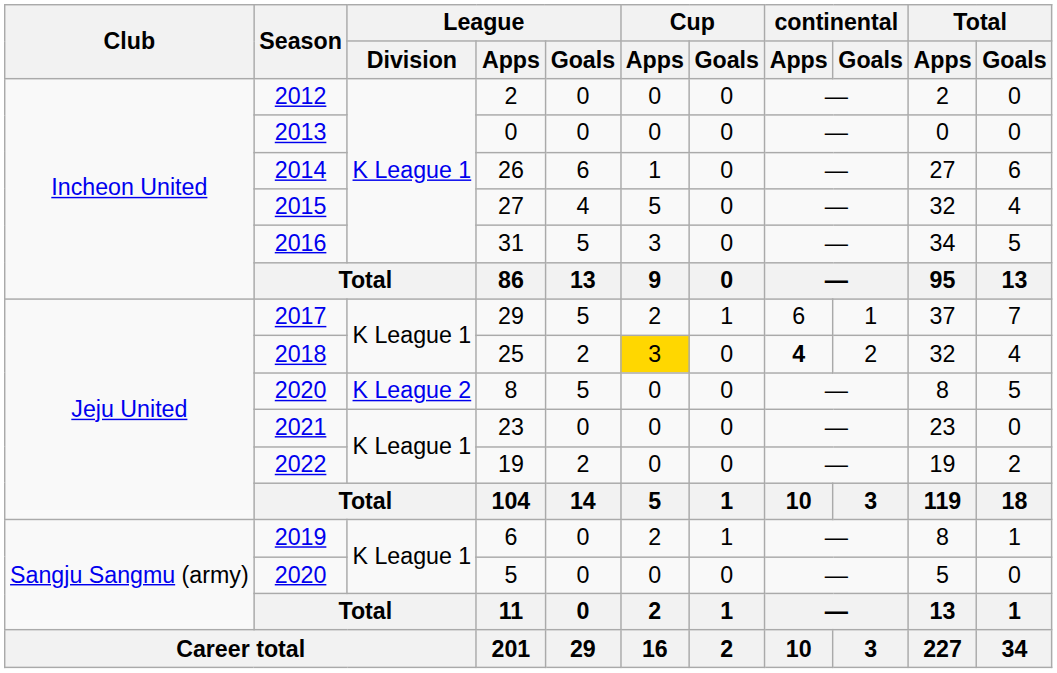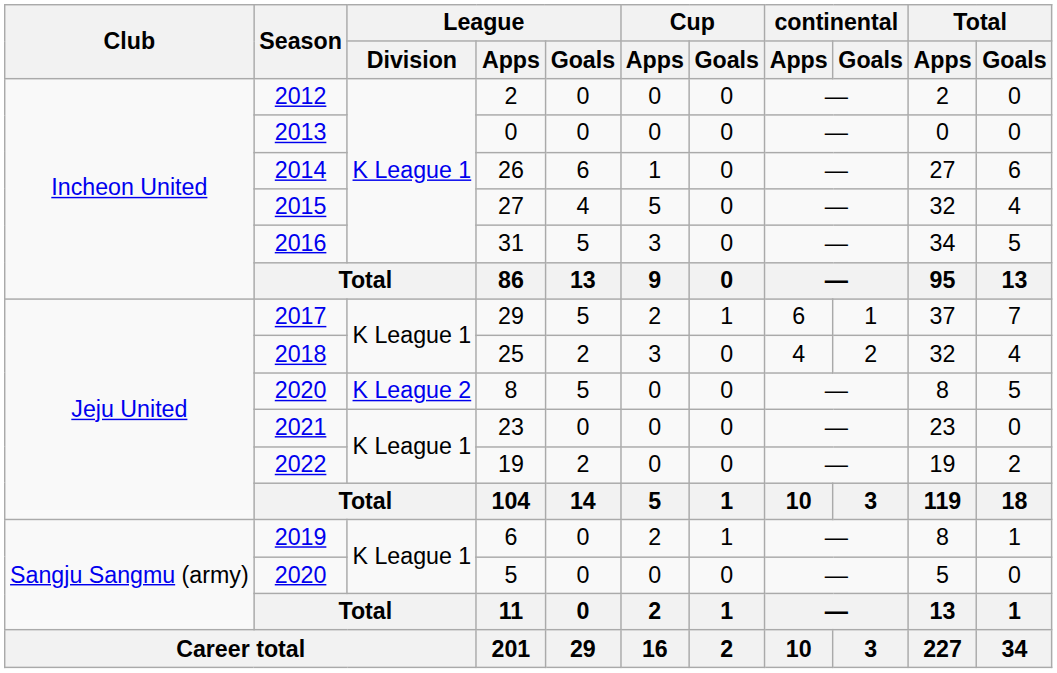(655, 354) gold background -> (655, 354) no background
(799, 354) bold -> (799, 354) normal
